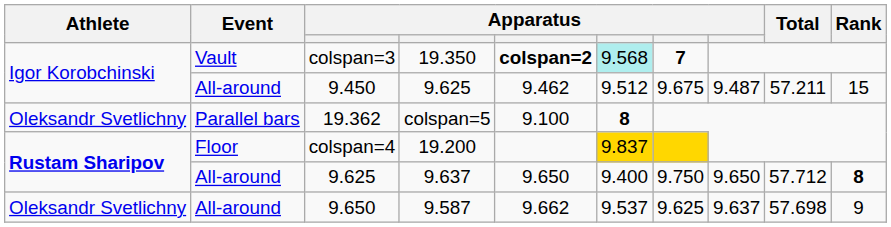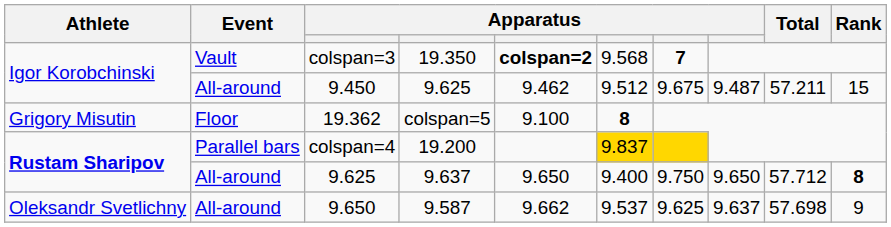(624, 58) paleturquoise background -> (624, 58) no background
(98, 118) Oleksandr Svetlichny -> (72, 118) Grigory Misutin
(247, 118) Parallel bars -> (216, 118) Floor
(216, 148) Floor -> (247, 148) Parallel bars
